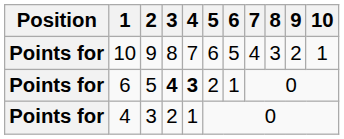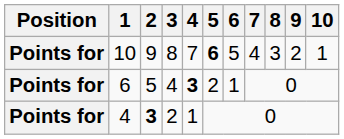(213, 52) normal -> (213, 52) bold
(172, 85) bold -> (172, 85) normal
(151, 117) normal -> (151, 117) bold
